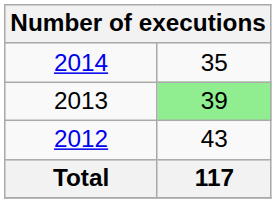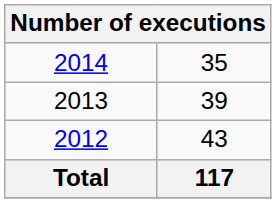(214, 100) lightgreen background -> (214, 100) no background
